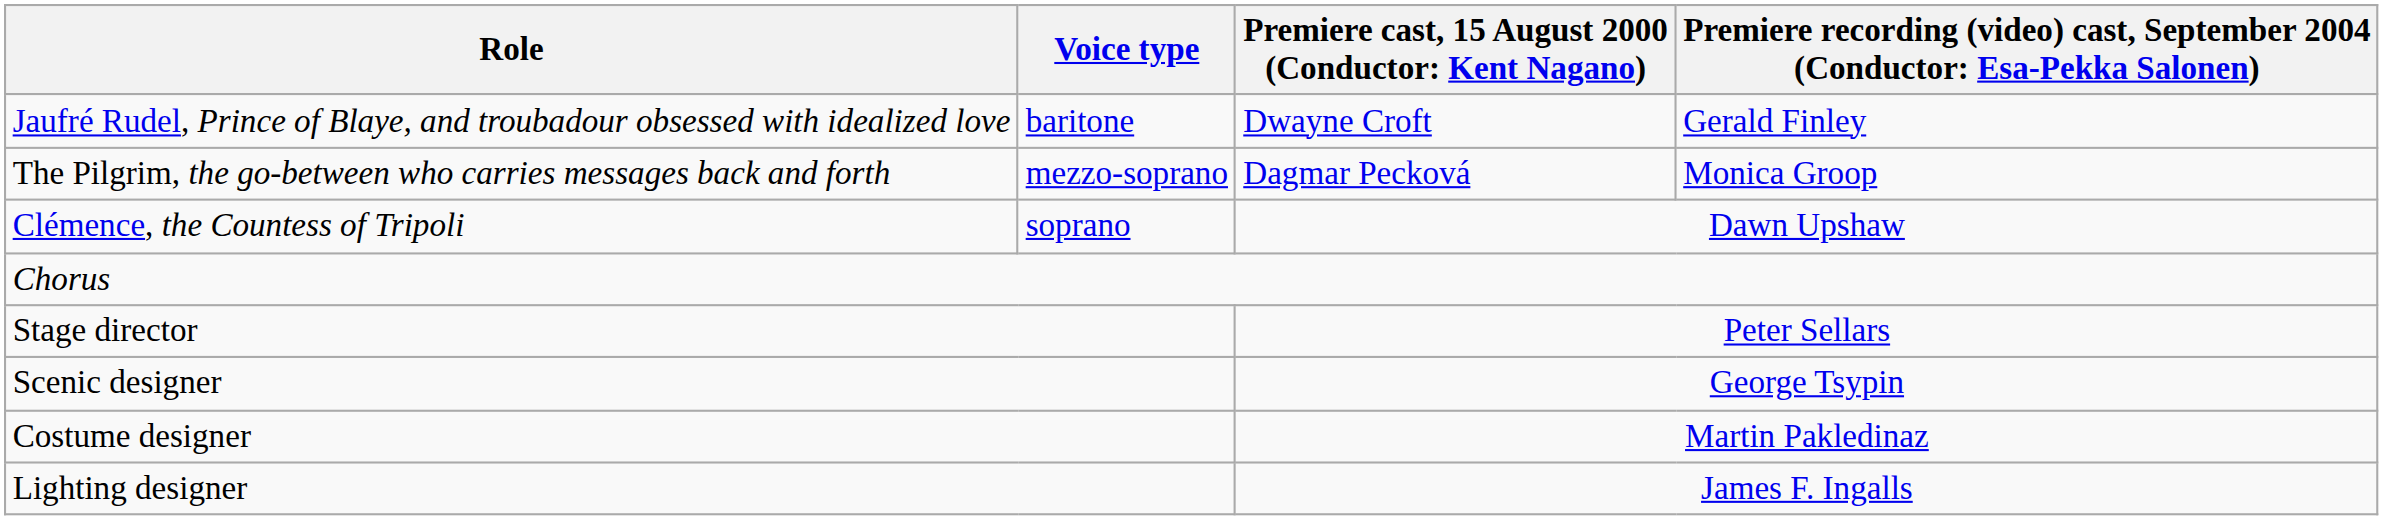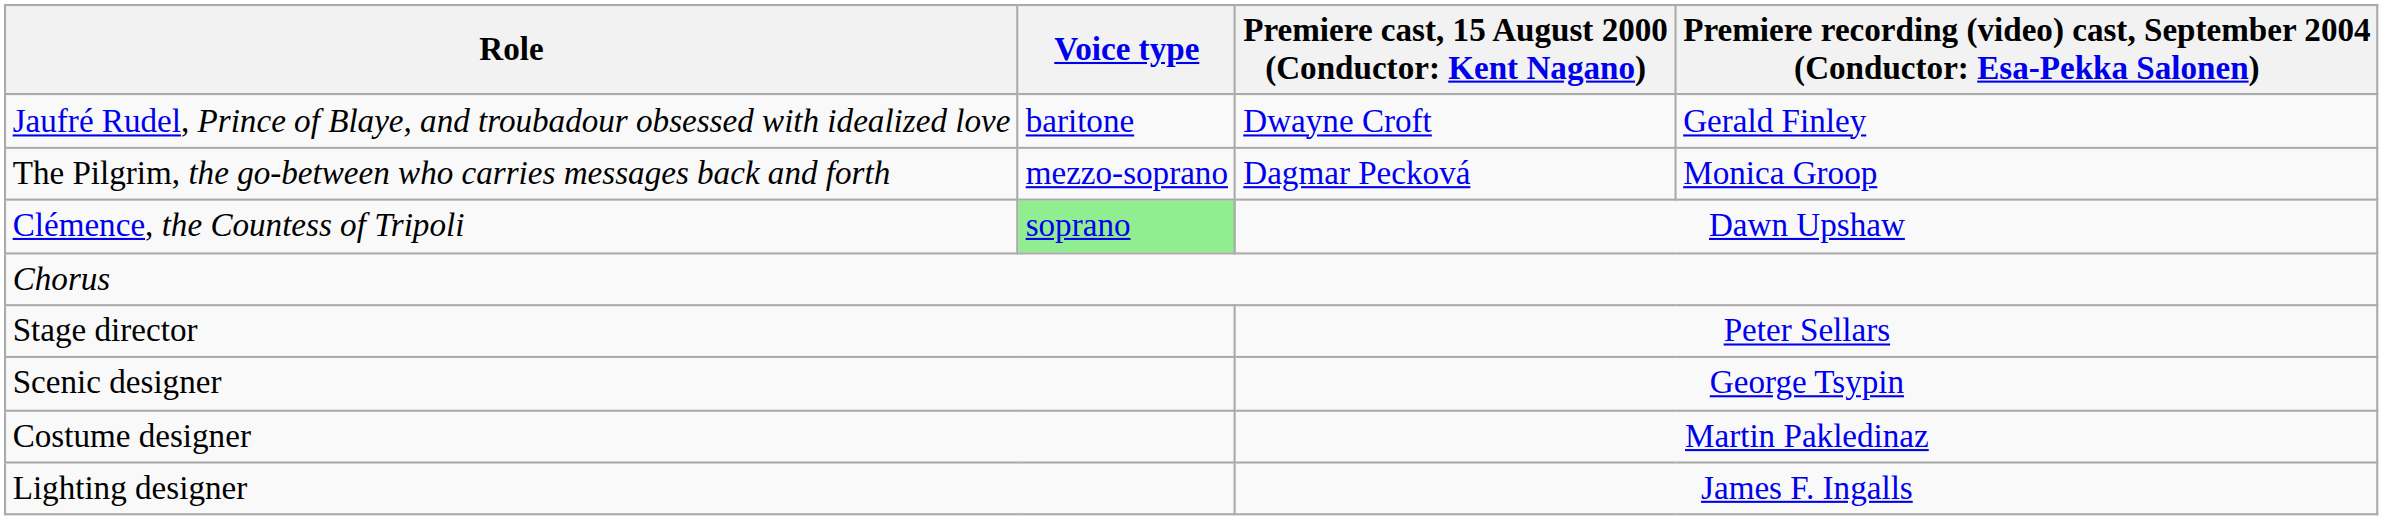(1078, 225) no background -> (1078, 225) lightgreen background
